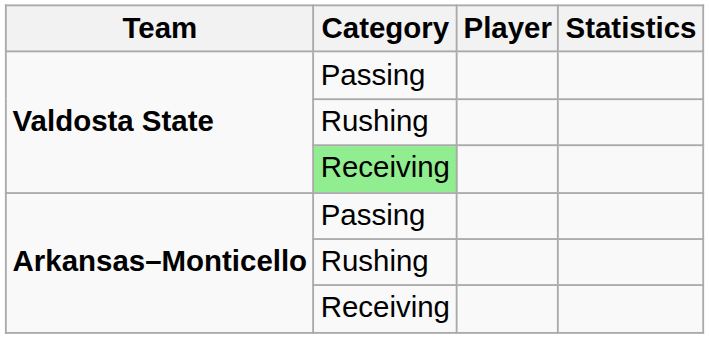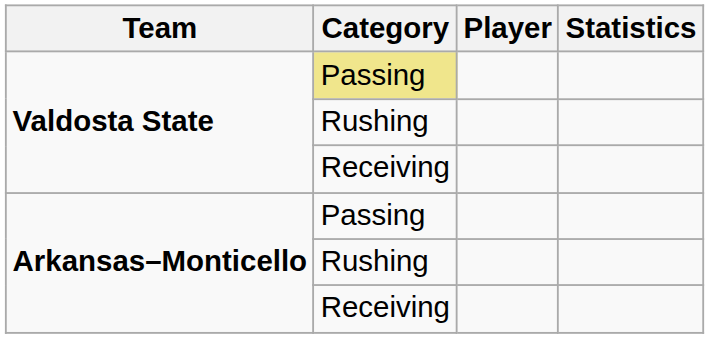(373, 74) no background -> (373, 74) khaki background
(385, 168) lightgreen background -> (385, 168) no background
